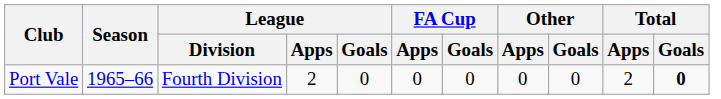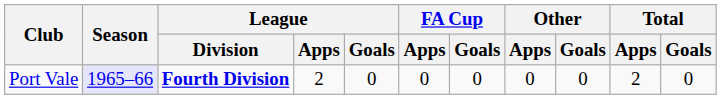(120, 79) no background -> (120, 79) lavender background
(222, 79) normal -> (226, 79) bold
(681, 79) bold -> (688, 79) normal
